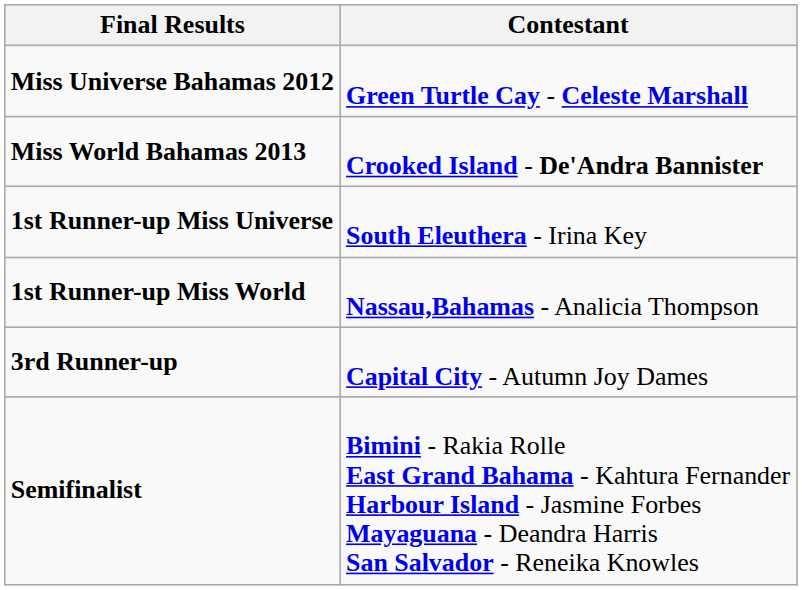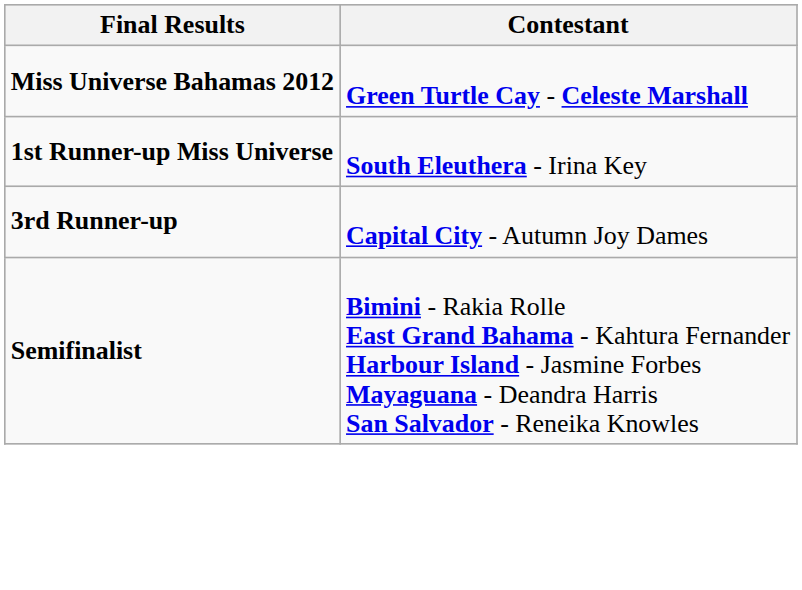- row: (159, 151)
- row: (158, 291)
